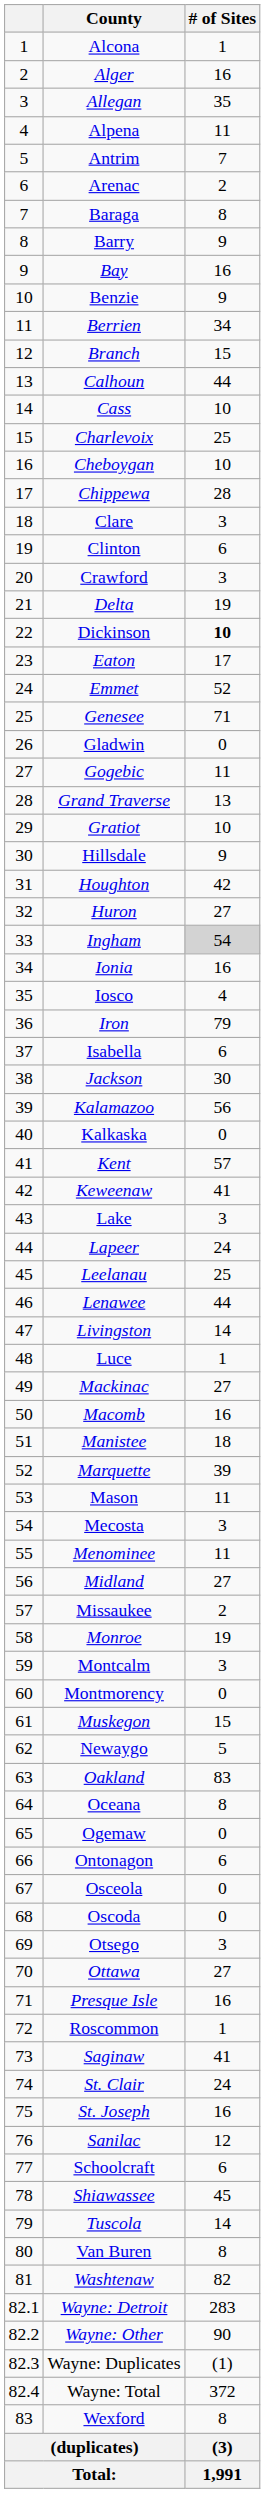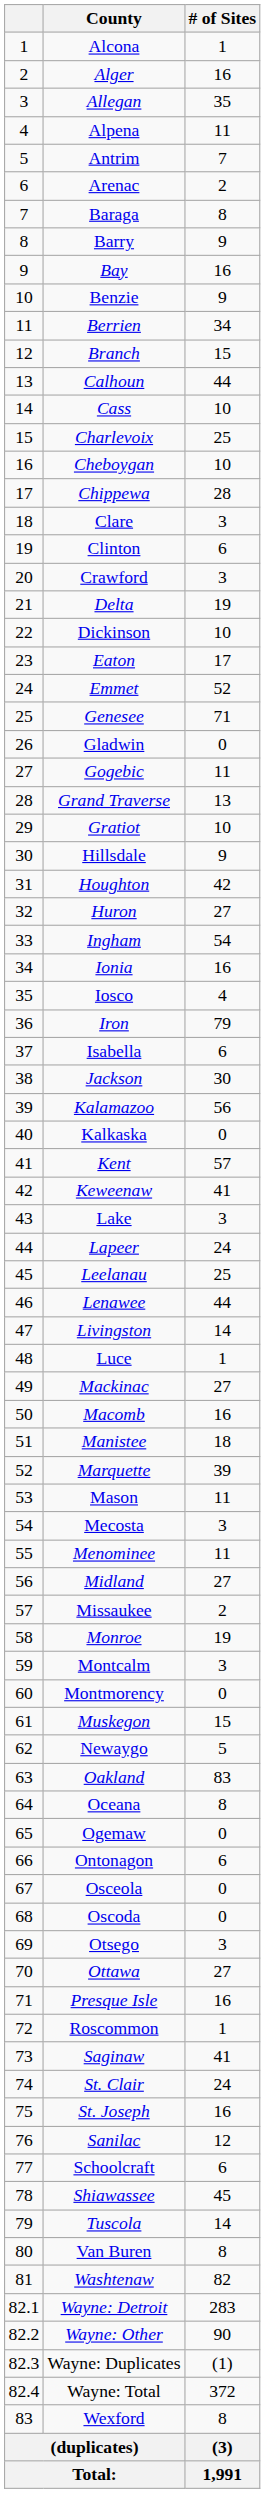(222, 632) bold -> (222, 632) normal
(222, 939) lightgrey background -> (222, 939) no background
